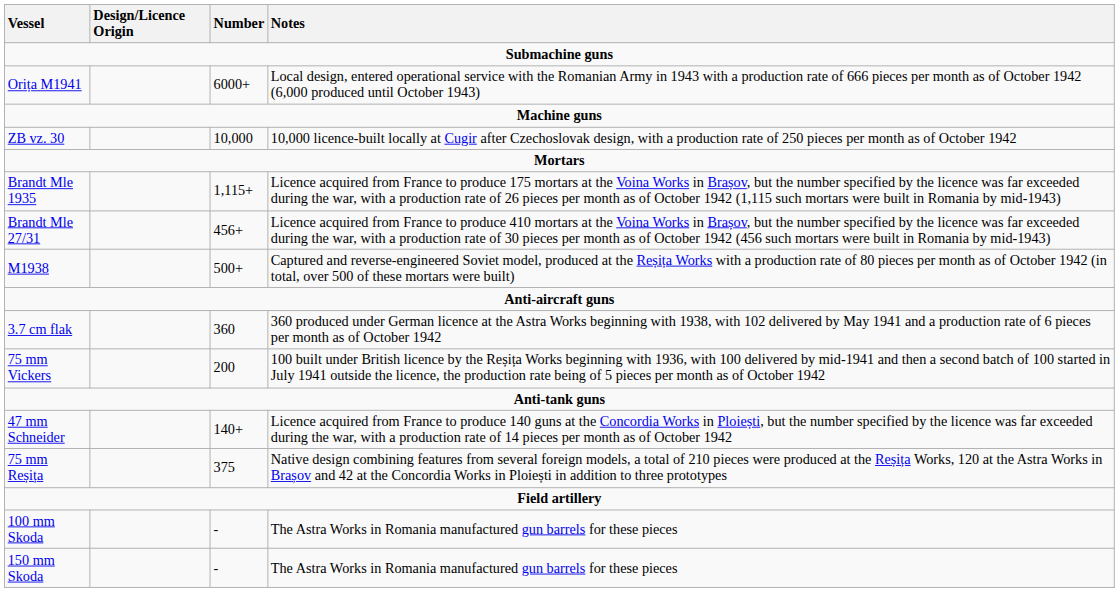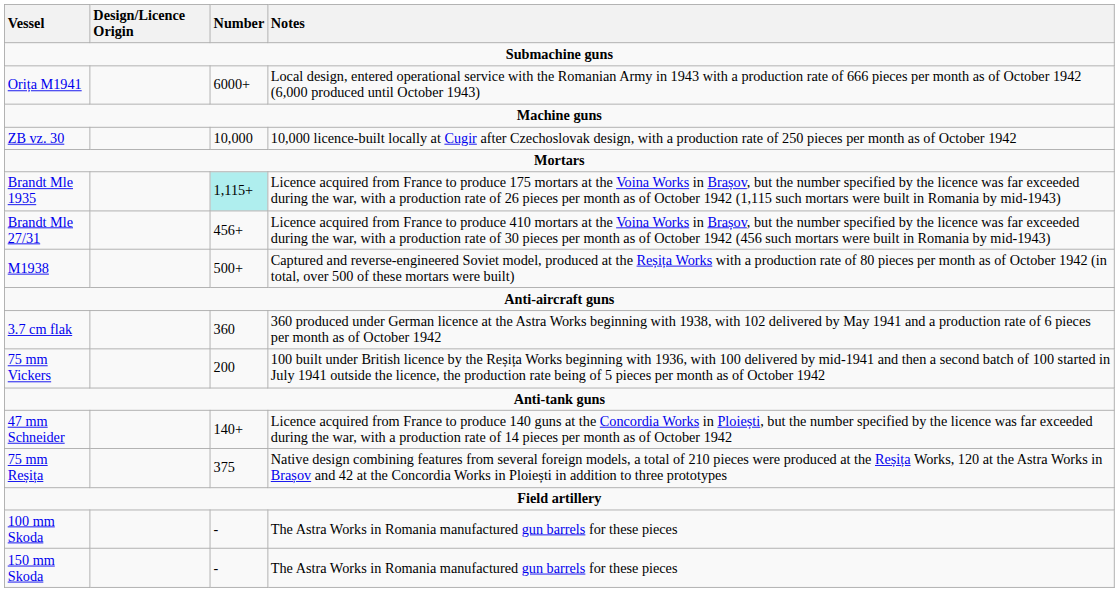(233, 191) no background -> (233, 191) paleturquoise background
